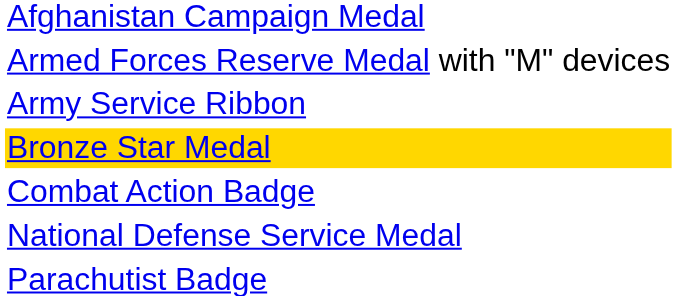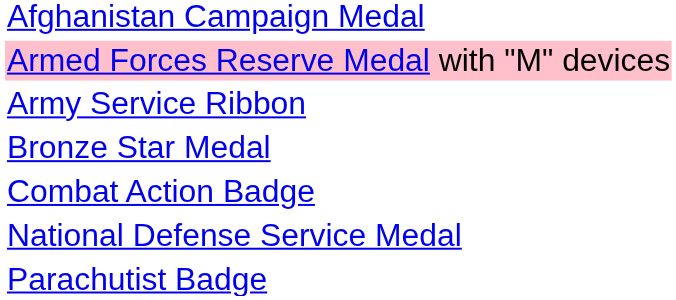(339, 60) no background -> (339, 60) pink background
(139, 147) gold background -> (139, 147) no background
